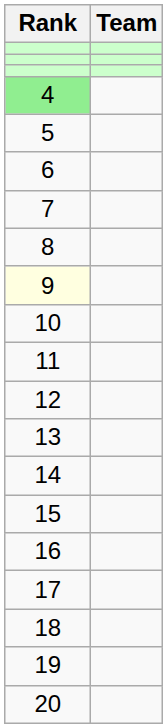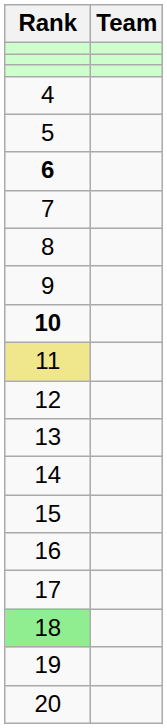(48, 94) lightgreen background -> (48, 94) no background
(48, 170) normal -> (48, 170) bold
(48, 285) lightyellow background -> (48, 285) no background
(48, 323) normal -> (48, 323) bold
(48, 361) no background -> (48, 361) khaki background
(48, 627) no background -> (48, 627) lightgreen background
